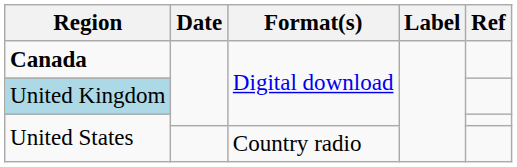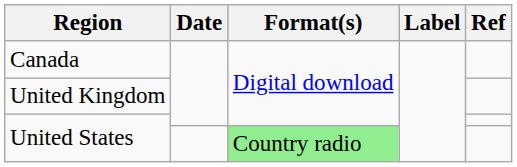(48, 59) bold -> (45, 59) normal
(88, 95) lightblue background -> (88, 95) no background
(297, 143) no background -> (297, 143) lightgreen background
